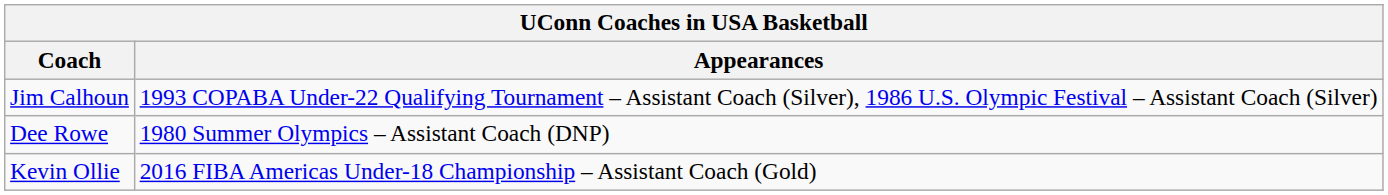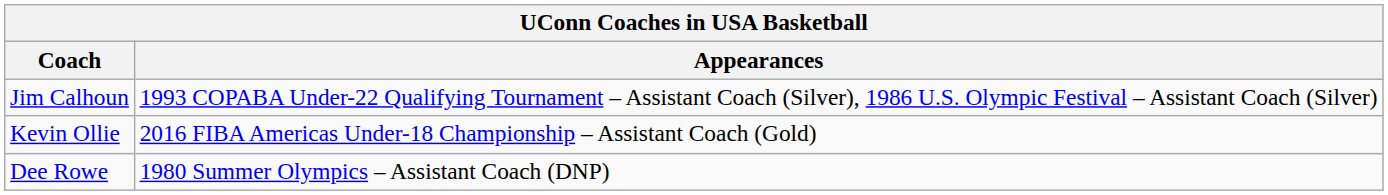rows swapped: (65, 171) <-> (59, 134)
